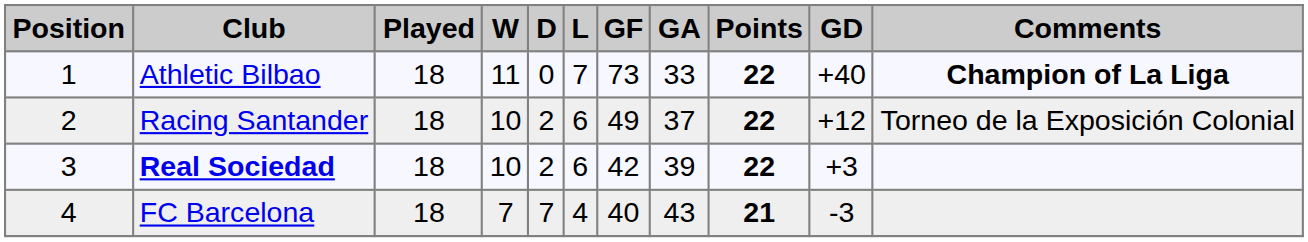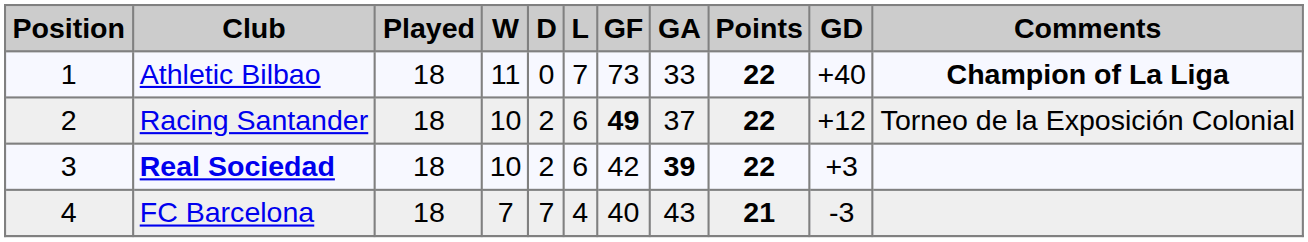(623, 121) normal -> (623, 121) bold
(679, 167) normal -> (679, 167) bold
